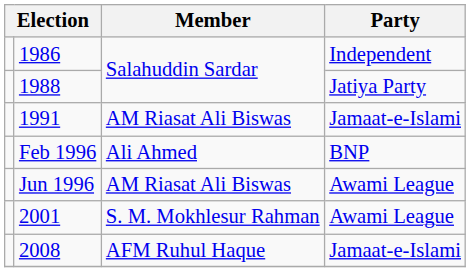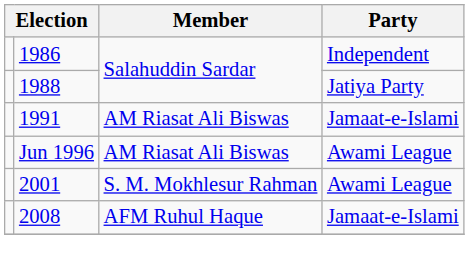- row: (58, 151)
